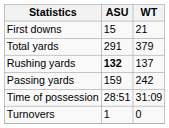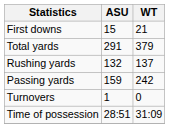(113, 64) bold -> (113, 64) normal
rows swapped: (31, 115) <-> (53, 98)
